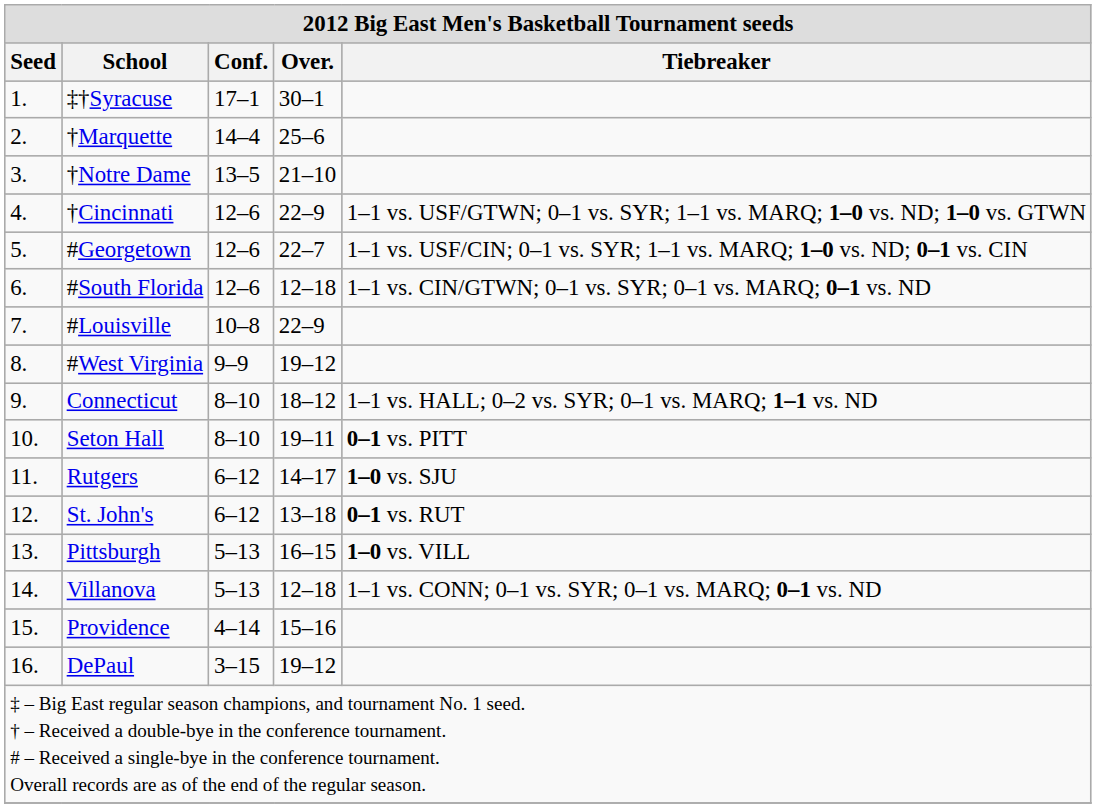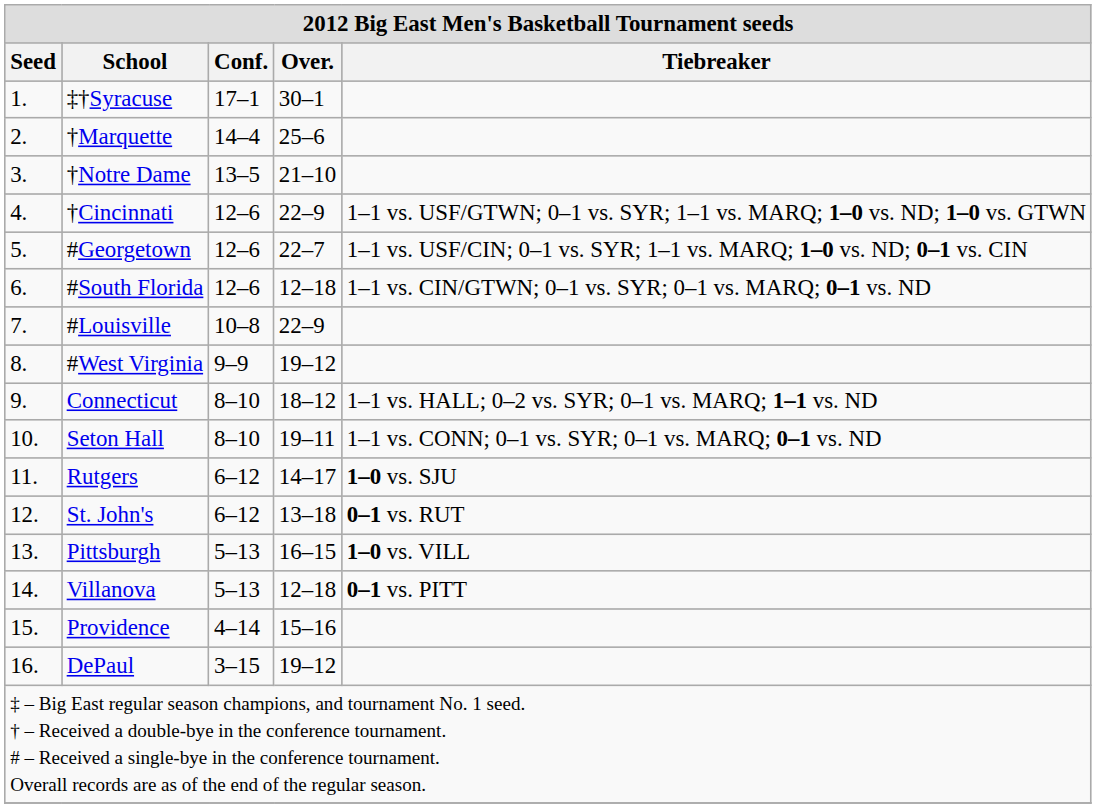(407, 439) 0–1 vs. PITT -> (614, 439) 1–1 vs. CONN; 0–1 vs. SYR; 0–1 vs. MARQ; 0–1 vs. ND
(614, 590) 1–1 vs. CONN; 0–1 vs. SYR; 0–1 vs. MARQ; 0–1 vs. ND -> (407, 590) 0–1 vs. PITT
